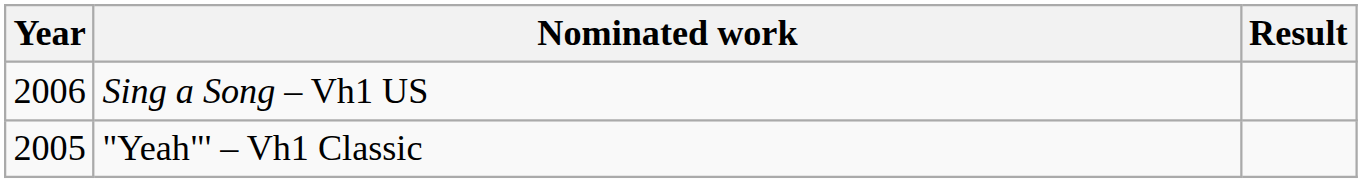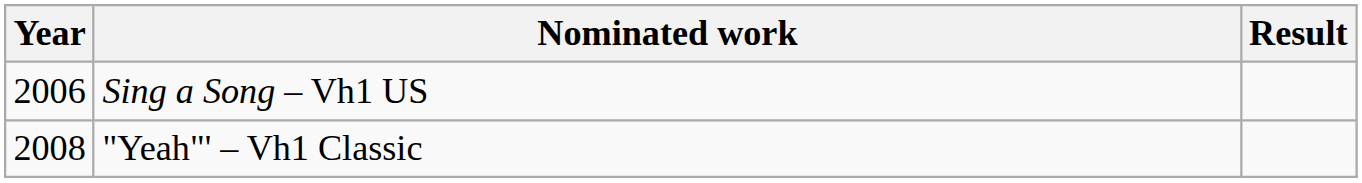(50, 147) 2005 -> (50, 147) 2008
